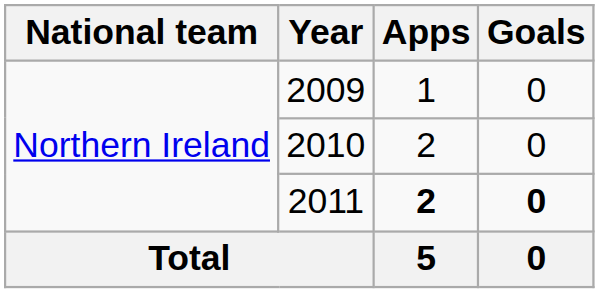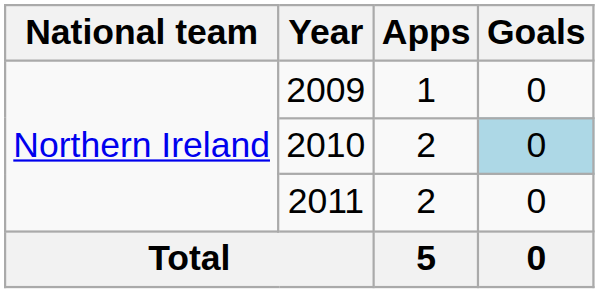(536, 145) no background -> (536, 145) lightblue background
(426, 201) bold -> (426, 201) normal
(536, 201) bold -> (536, 201) normal
